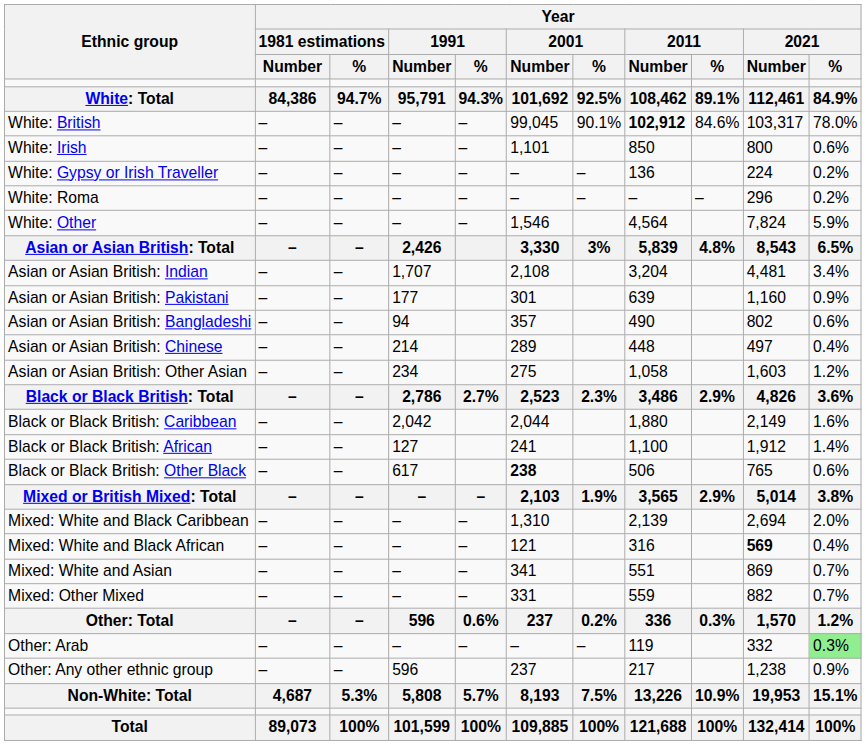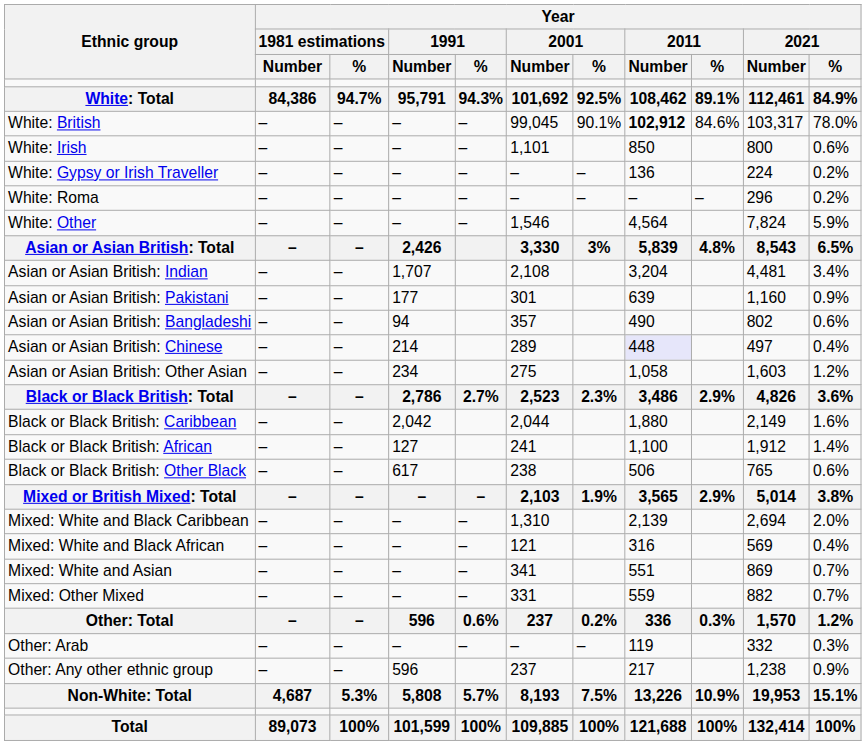(642, 347) no background -> (642, 347) lavender background
(523, 471) bold -> (523, 471) normal
(760, 546) bold -> (760, 546) normal
(831, 645) lightgreen background -> (831, 645) no background
